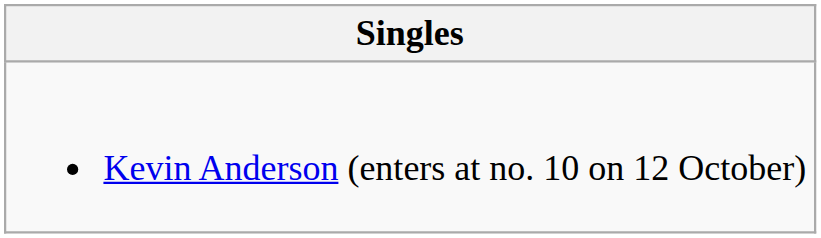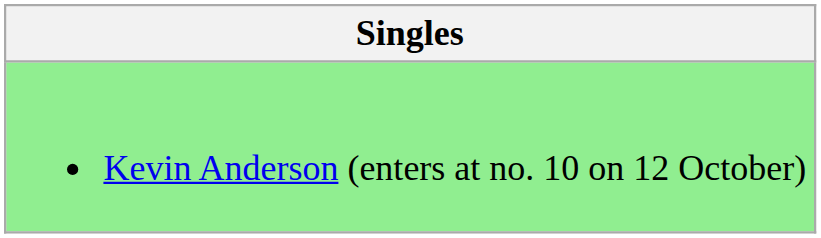(410, 167) no background -> (410, 167) lightgreen background
